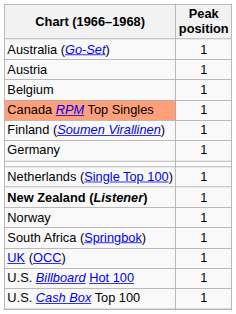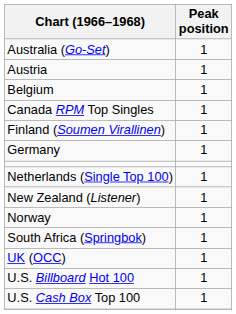(81, 110) lightsalmon background -> (81, 110) no background
(77, 197) bold -> (74, 197) normal
